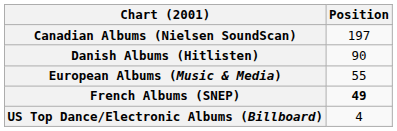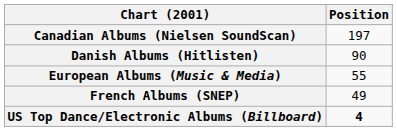(359, 96) bold -> (359, 96) normal
(359, 116) normal -> (359, 116) bold
